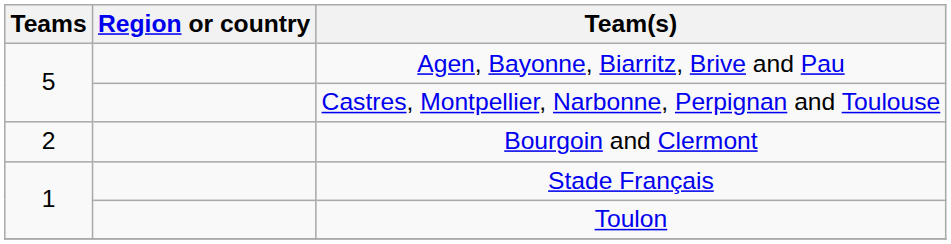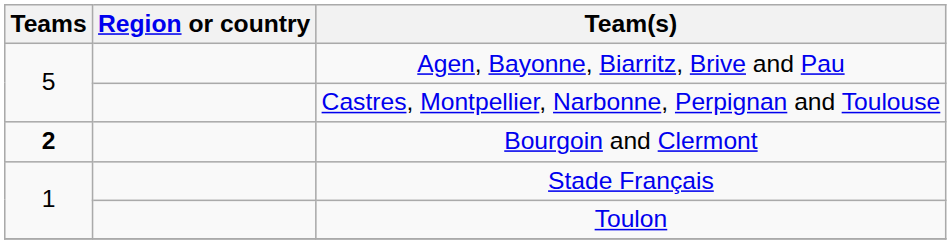(49, 141) normal -> (49, 141) bold
